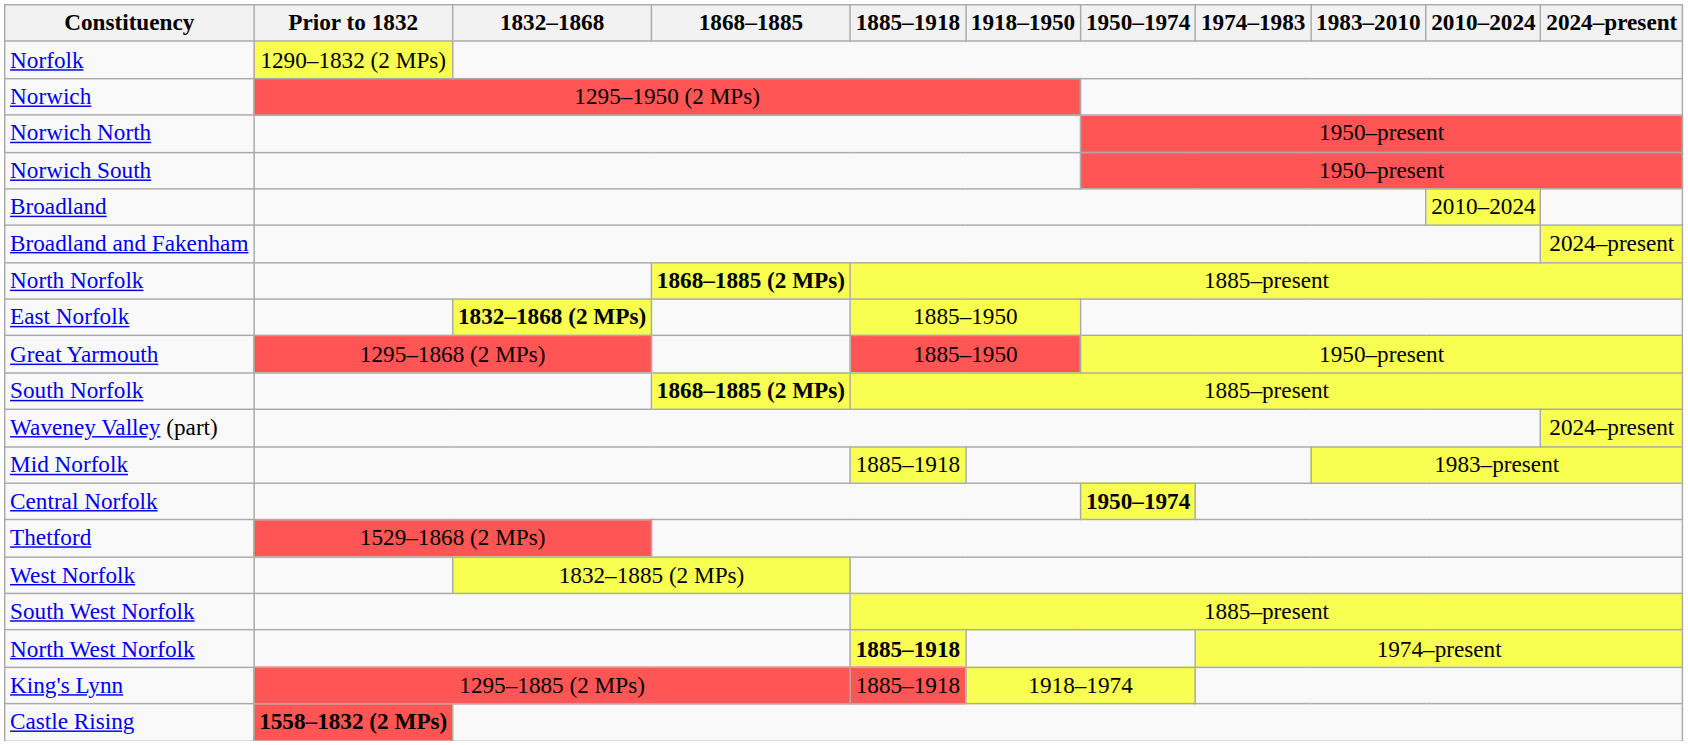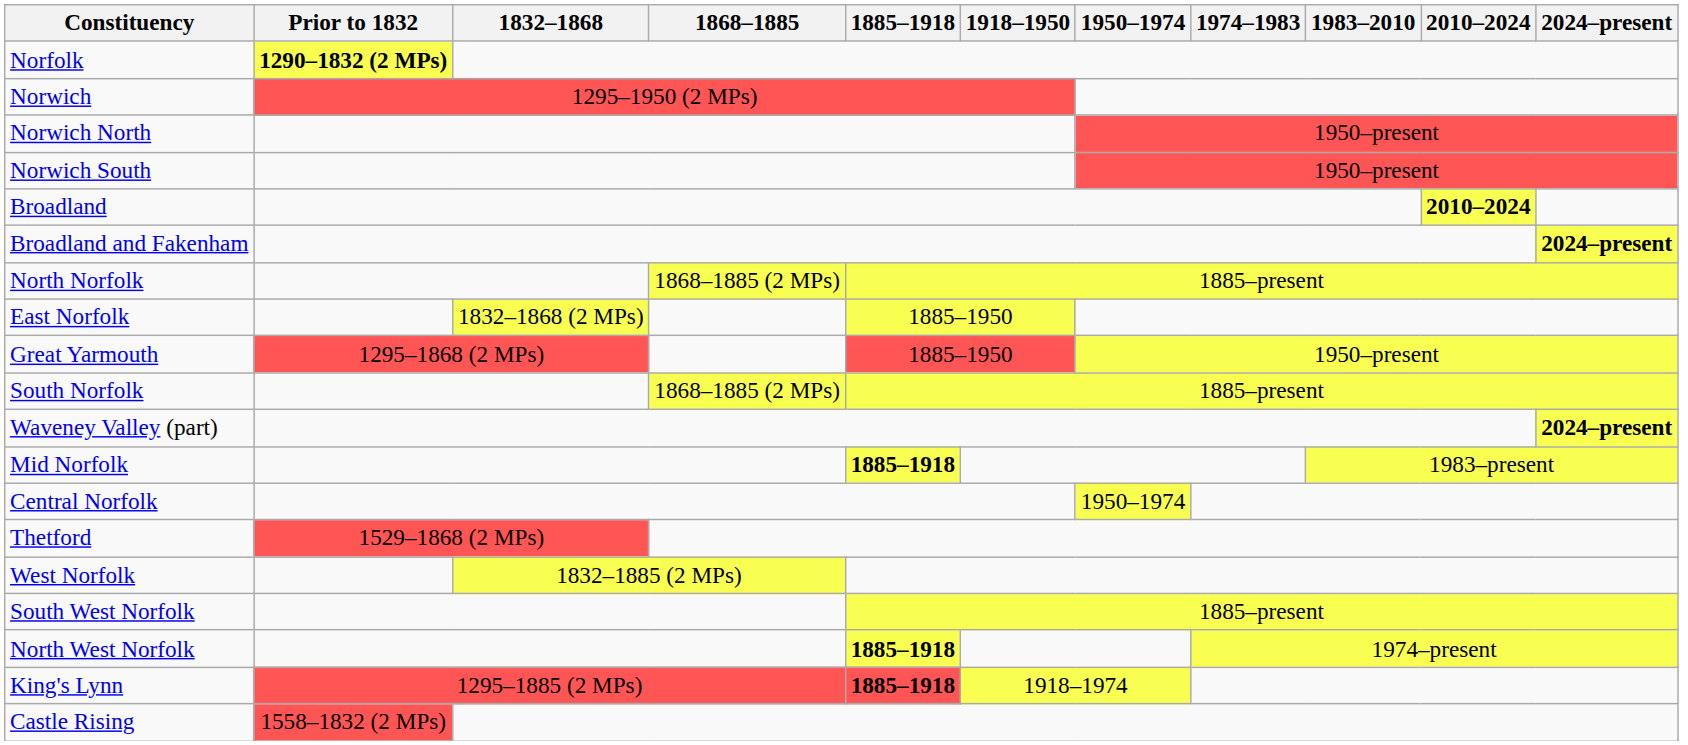(353, 59) normal -> (353, 59) bold
(1483, 206) normal -> (1478, 206) bold
(1612, 243) normal -> (1607, 243) bold
(751, 280) bold -> (747, 280) normal
(552, 317) bold -> (551, 317) normal
(751, 390) bold -> (747, 390) normal
(1612, 427) normal -> (1607, 427) bold
(908, 464) normal -> (903, 464) bold
(1138, 501) bold -> (1133, 501) normal
(908, 685) normal -> (903, 685) bold
(353, 721) bold -> (353, 721) normal
